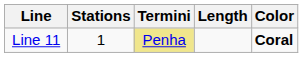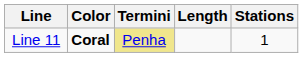columns swapped: (274, 16) <-> (101, 16)
